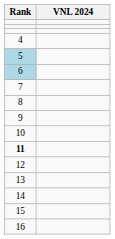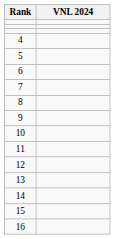(20, 56) lightblue background -> (20, 56) no background
(20, 71) lightblue background -> (20, 71) no background
(20, 149) bold -> (20, 149) normal
